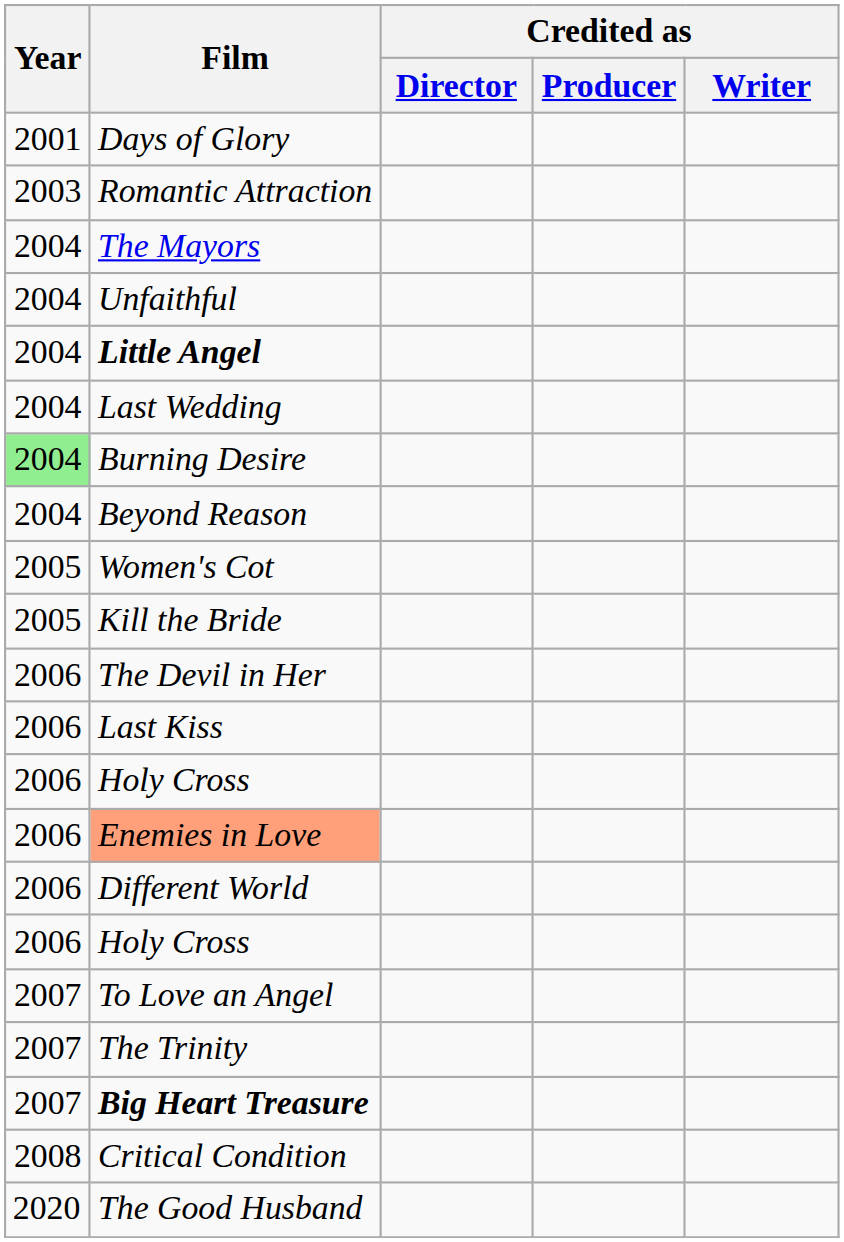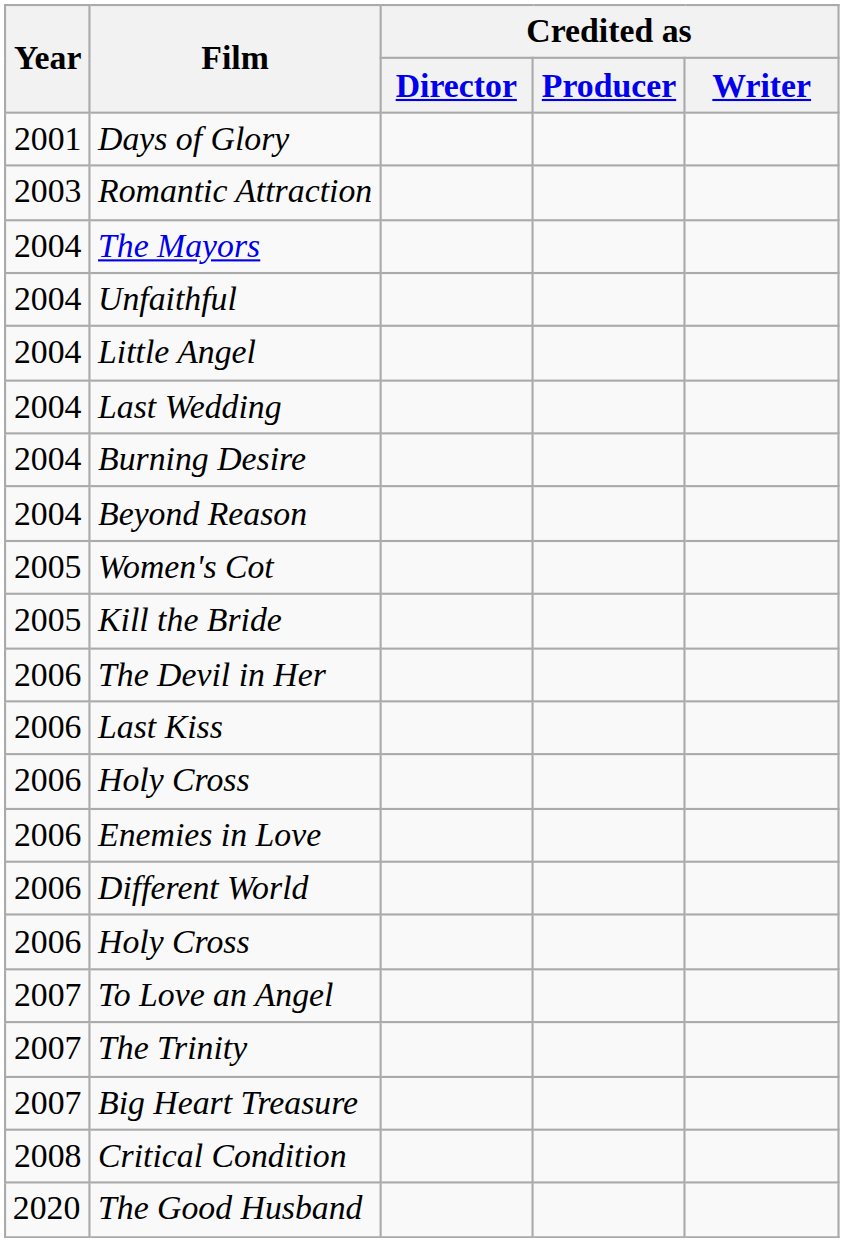(179, 352) bold -> (177, 352) normal
(48, 459) lightgreen background -> (48, 459) no background
(210, 834) lightsalmon background -> (210, 834) no background
(233, 1102) bold -> (228, 1102) normal
